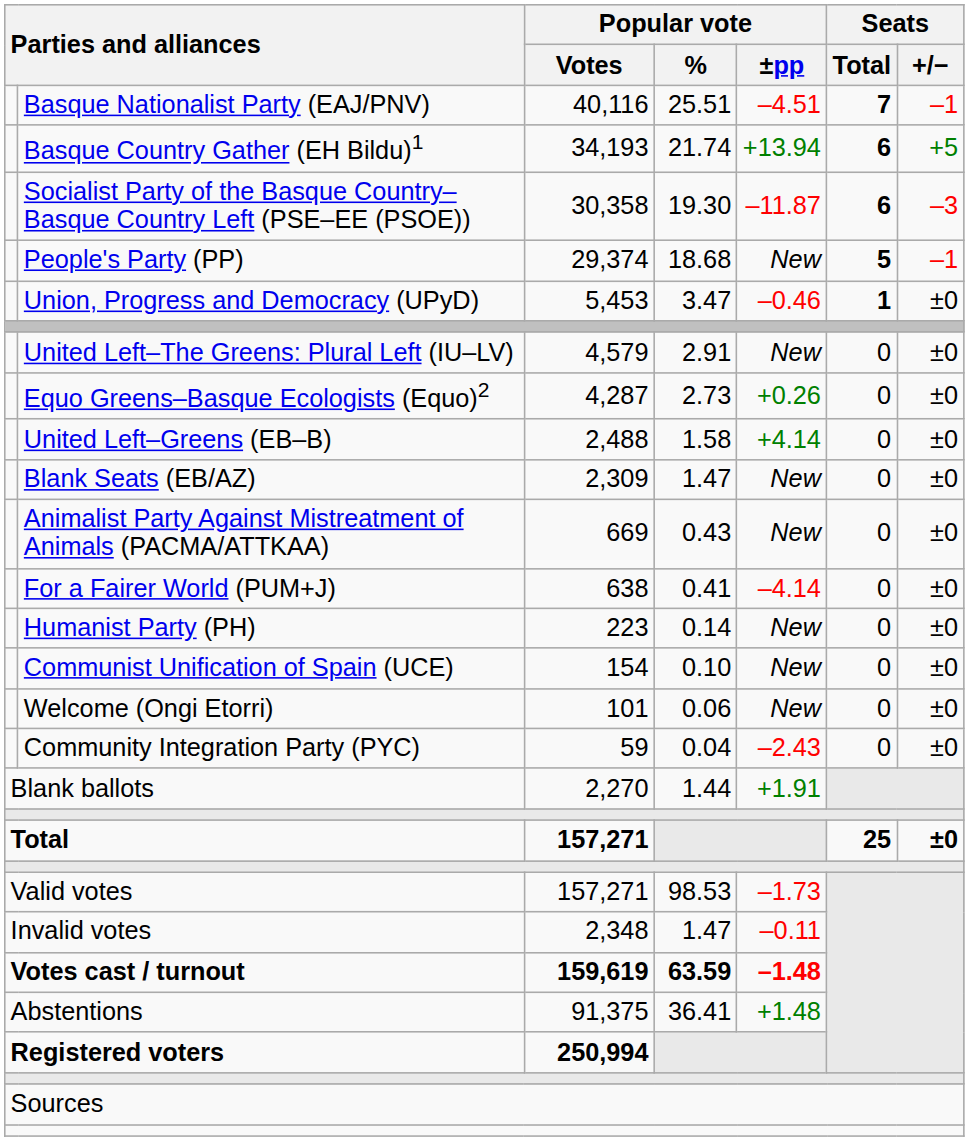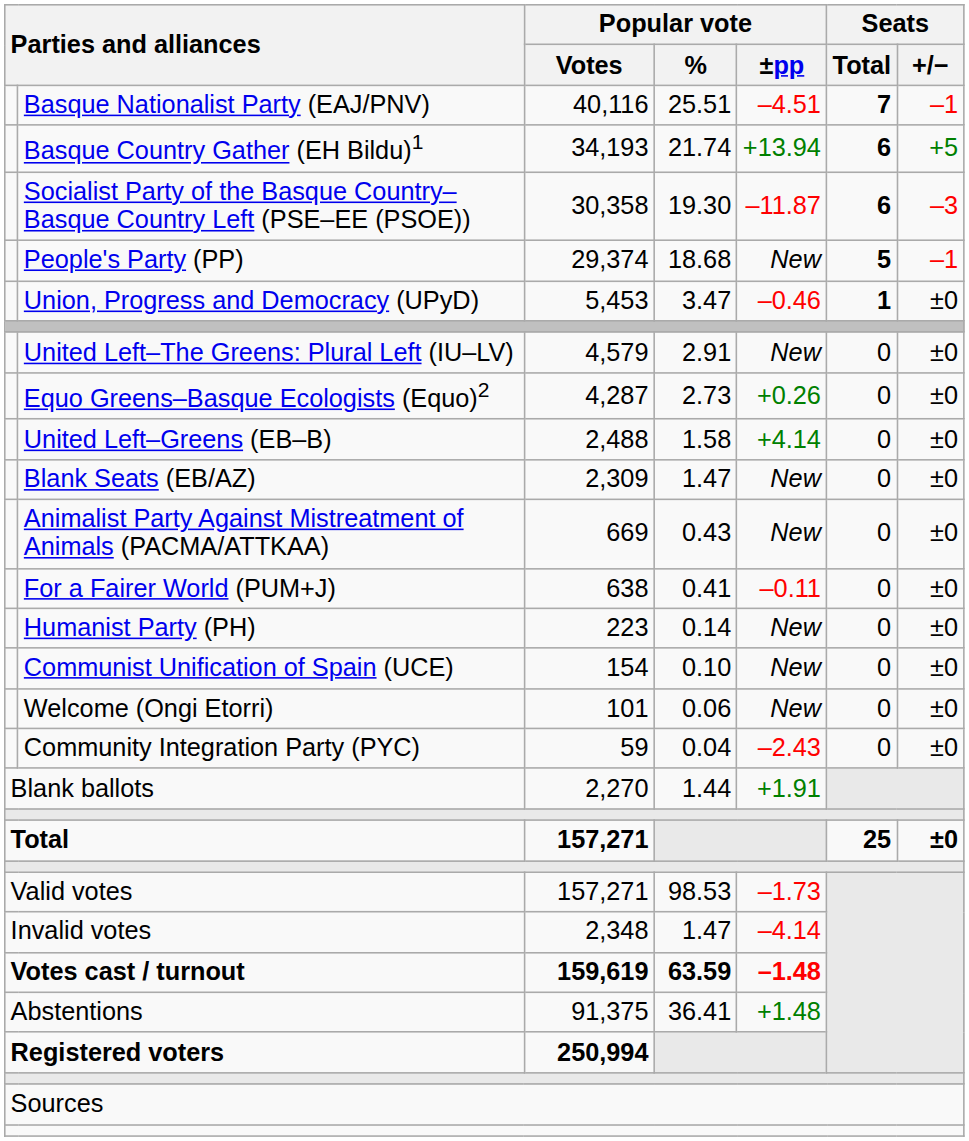(789, 587) –4.14 -> (790, 587) –0.11
(790, 931) –0.11 -> (789, 931) –4.14
